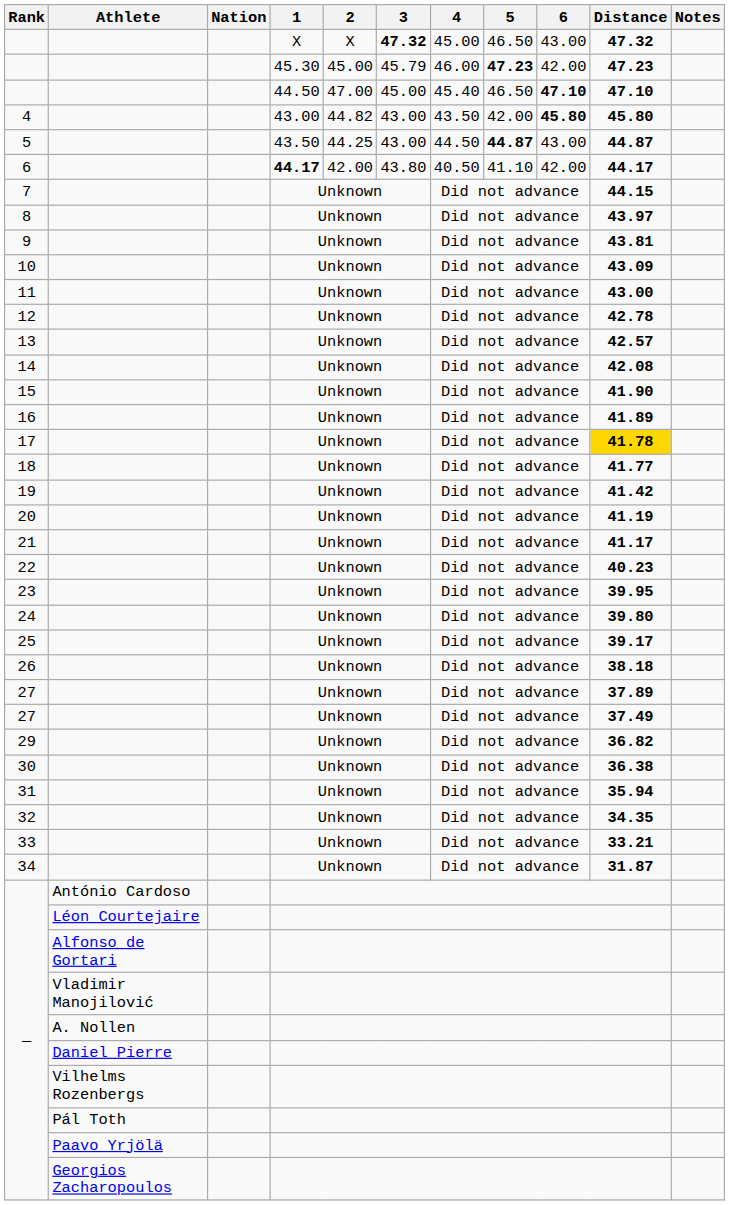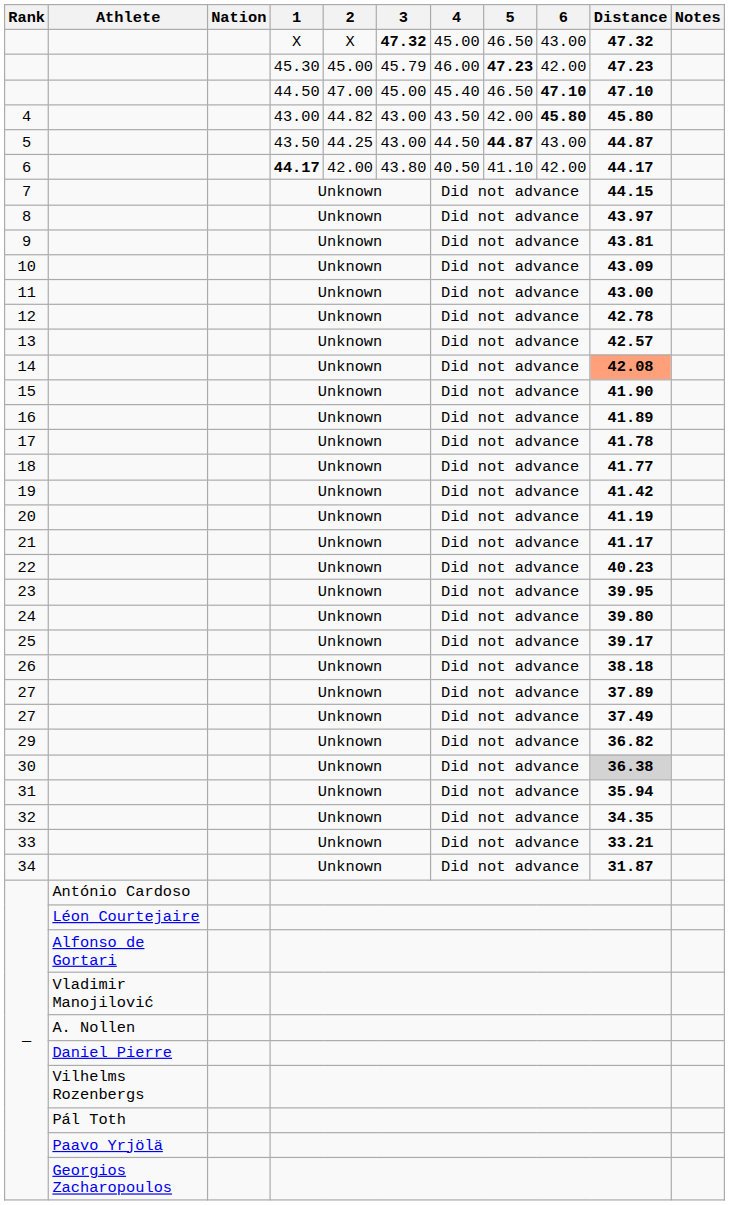(631, 367) no background -> (631, 367) lightsalmon background
(631, 442) gold background -> (631, 442) no background
(631, 767) no background -> (631, 767) lightgrey background
